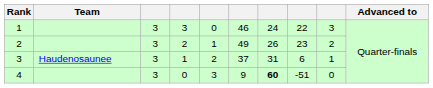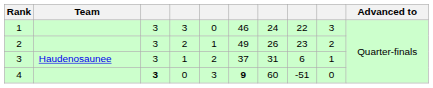(155, 75) normal -> (155, 75) bold
(243, 75) normal -> (243, 75) bold
(273, 75) bold -> (273, 75) normal
